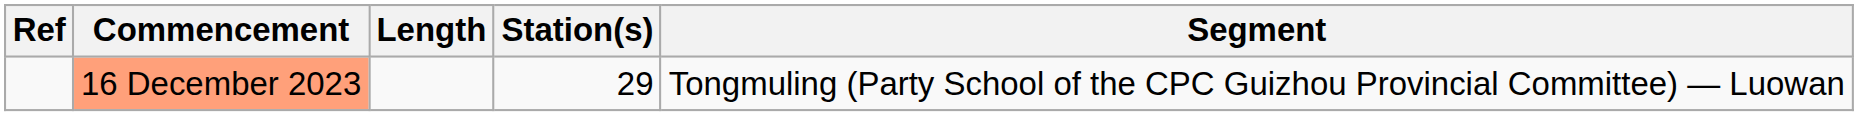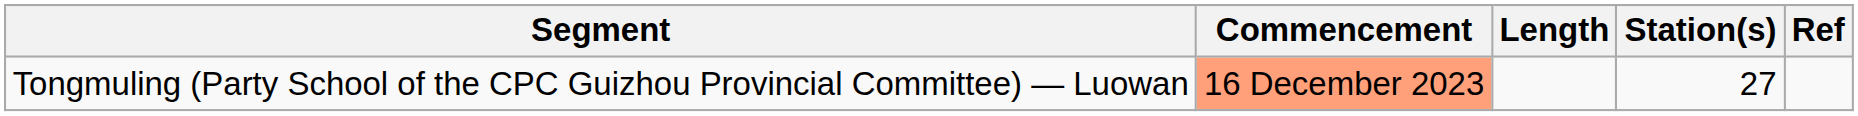columns swapped: (1257, 30) <-> (39, 30)
(635, 82) 29 -> (1758, 82) 27
